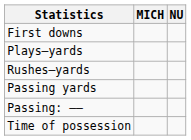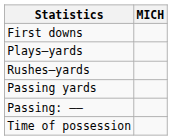- column: (176, 14)
